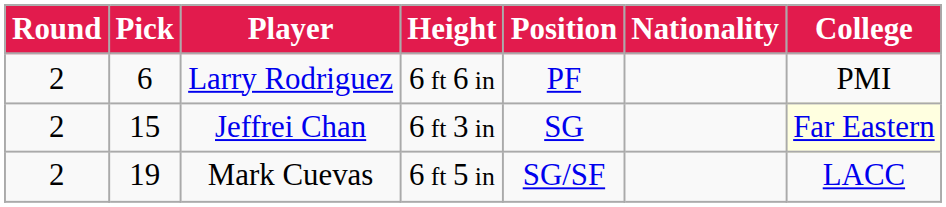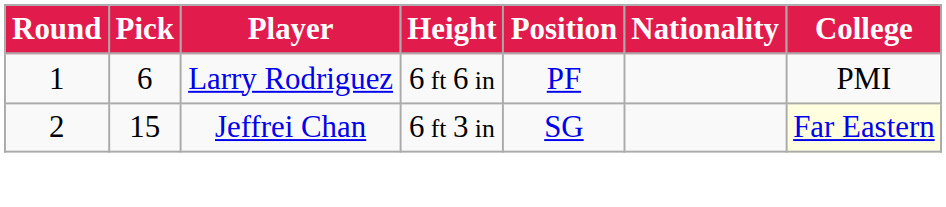(57, 77) 2 -> (57, 77) 1
- row: (291, 175)
